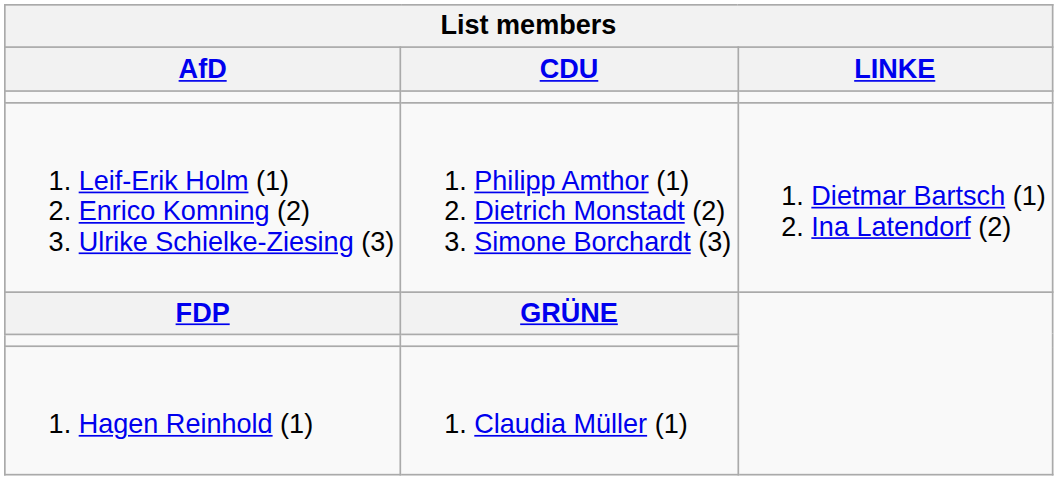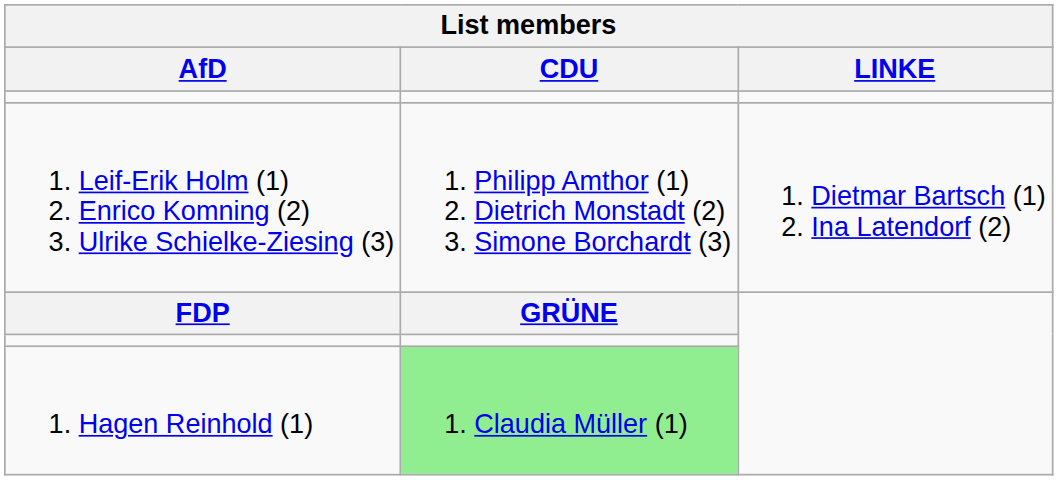(569, 426) no background -> (569, 426) lightgreen background
